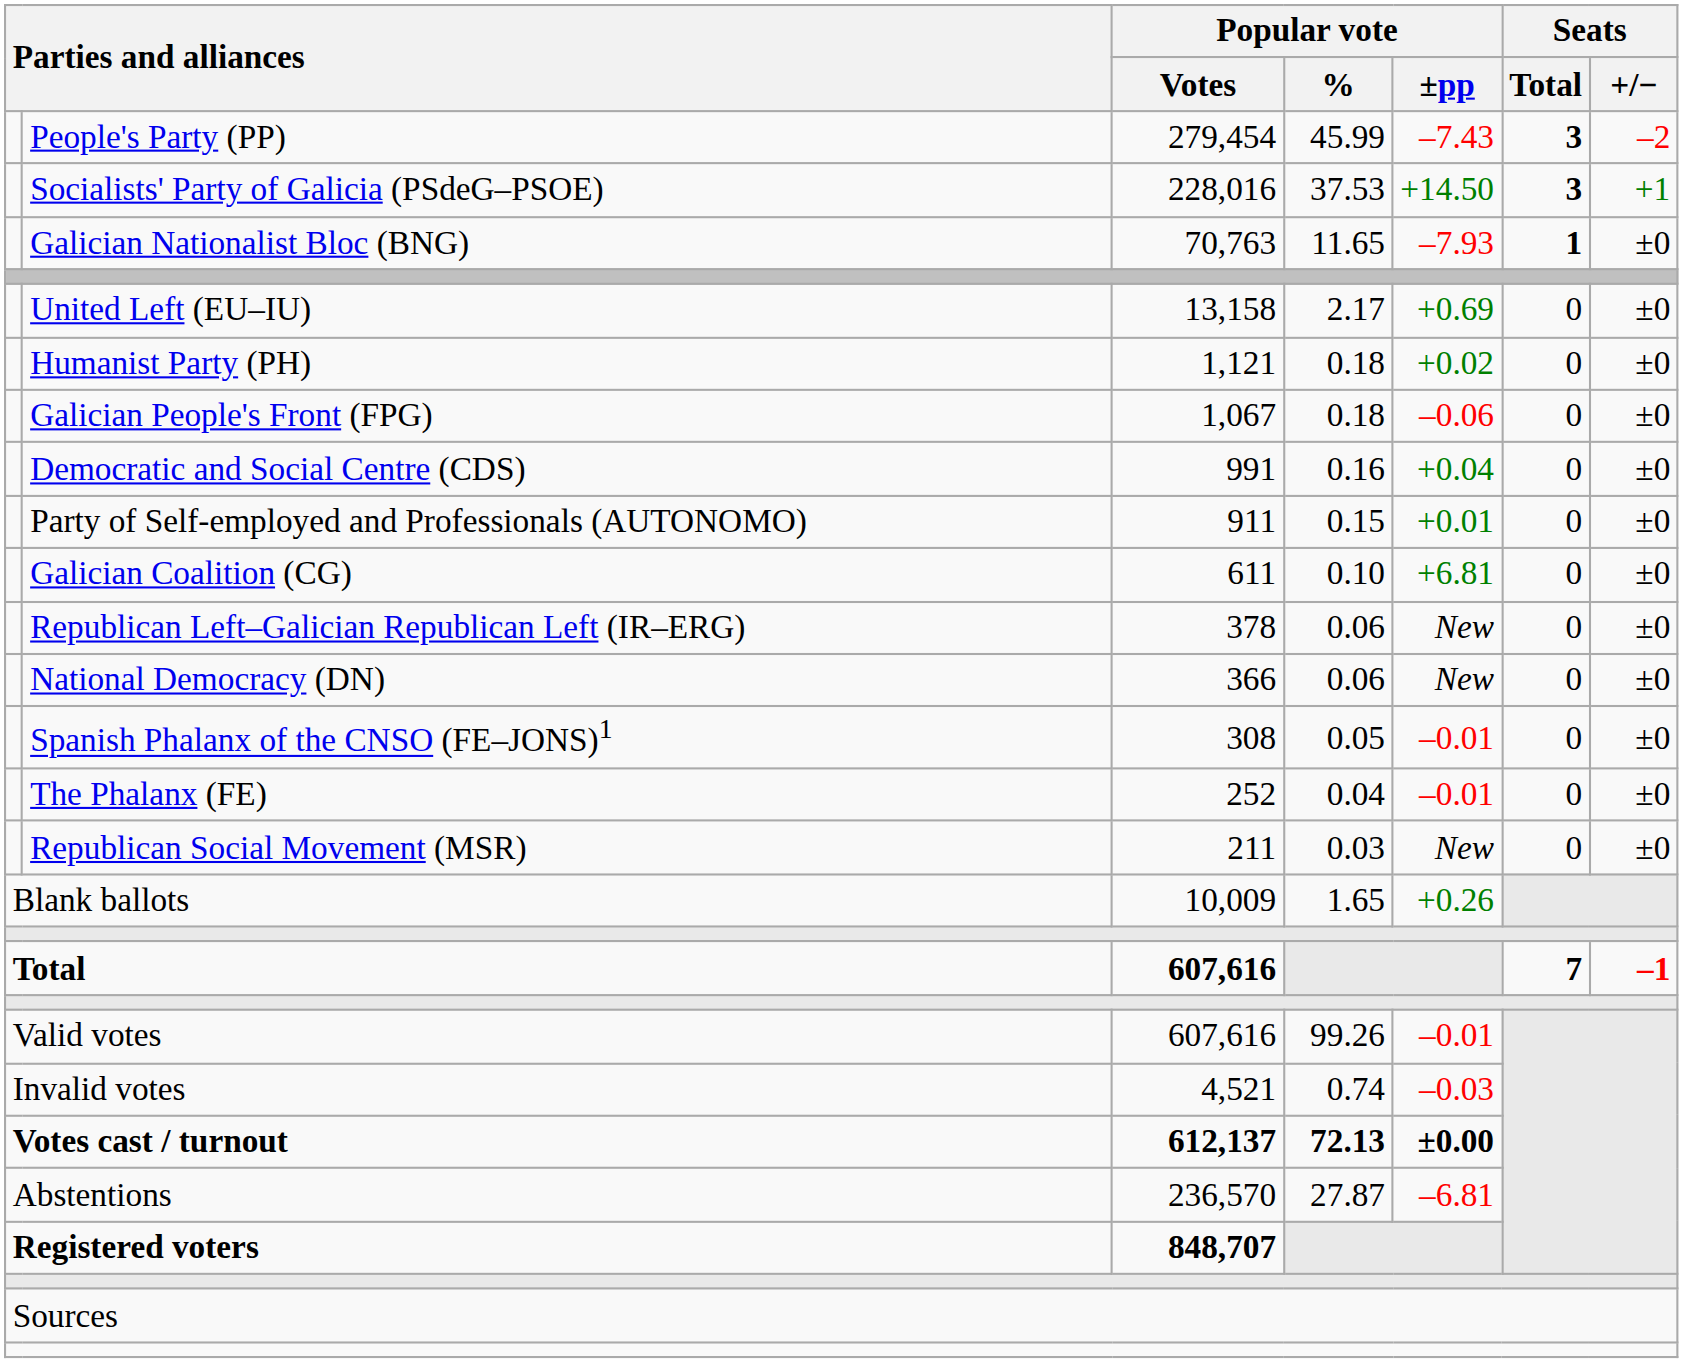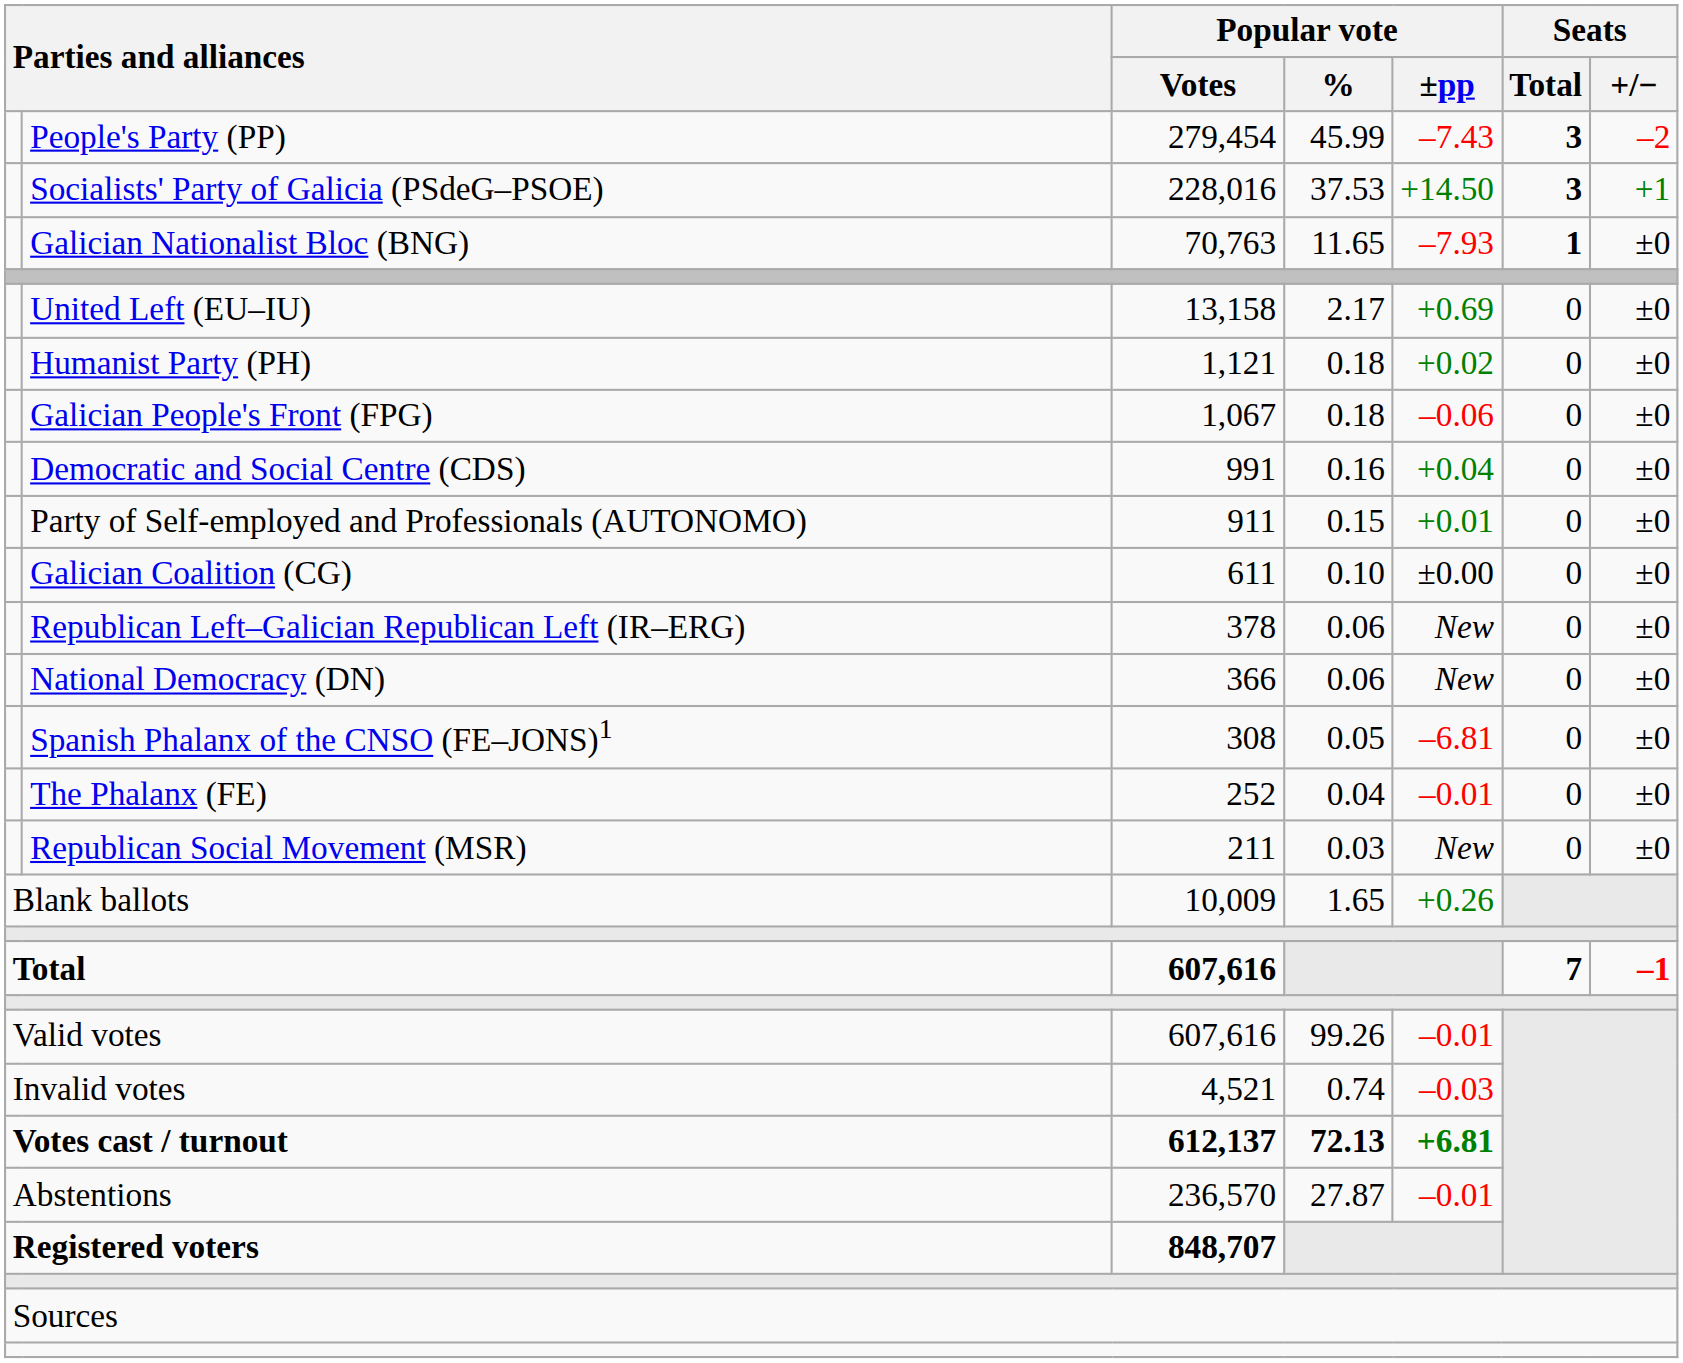(1455, 574) +6.81 -> (1456, 574) ±0.00
(1457, 736) –0.01 -> (1457, 736) –6.81
(1456, 1141) ±0.00 -> (1455, 1141) +6.81
(1457, 1194) –6.81 -> (1457, 1194) –0.01
